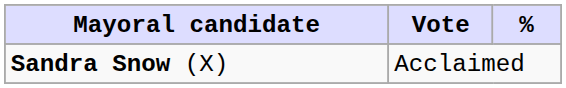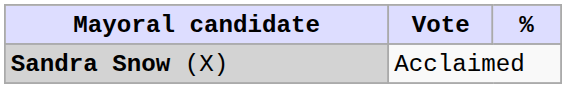(120, 64) no background -> (120, 64) lightgrey background
